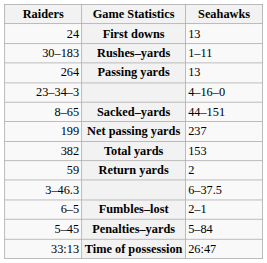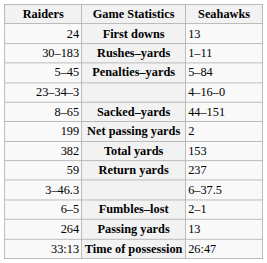rows swapped: (70, 72) <-> (67, 229)
(197, 131) 237 -> (191, 131) 2
(191, 170) 2 -> (197, 170) 237
